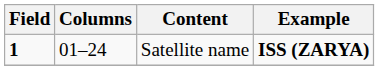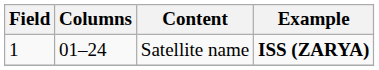(14, 49) bold -> (14, 49) normal
